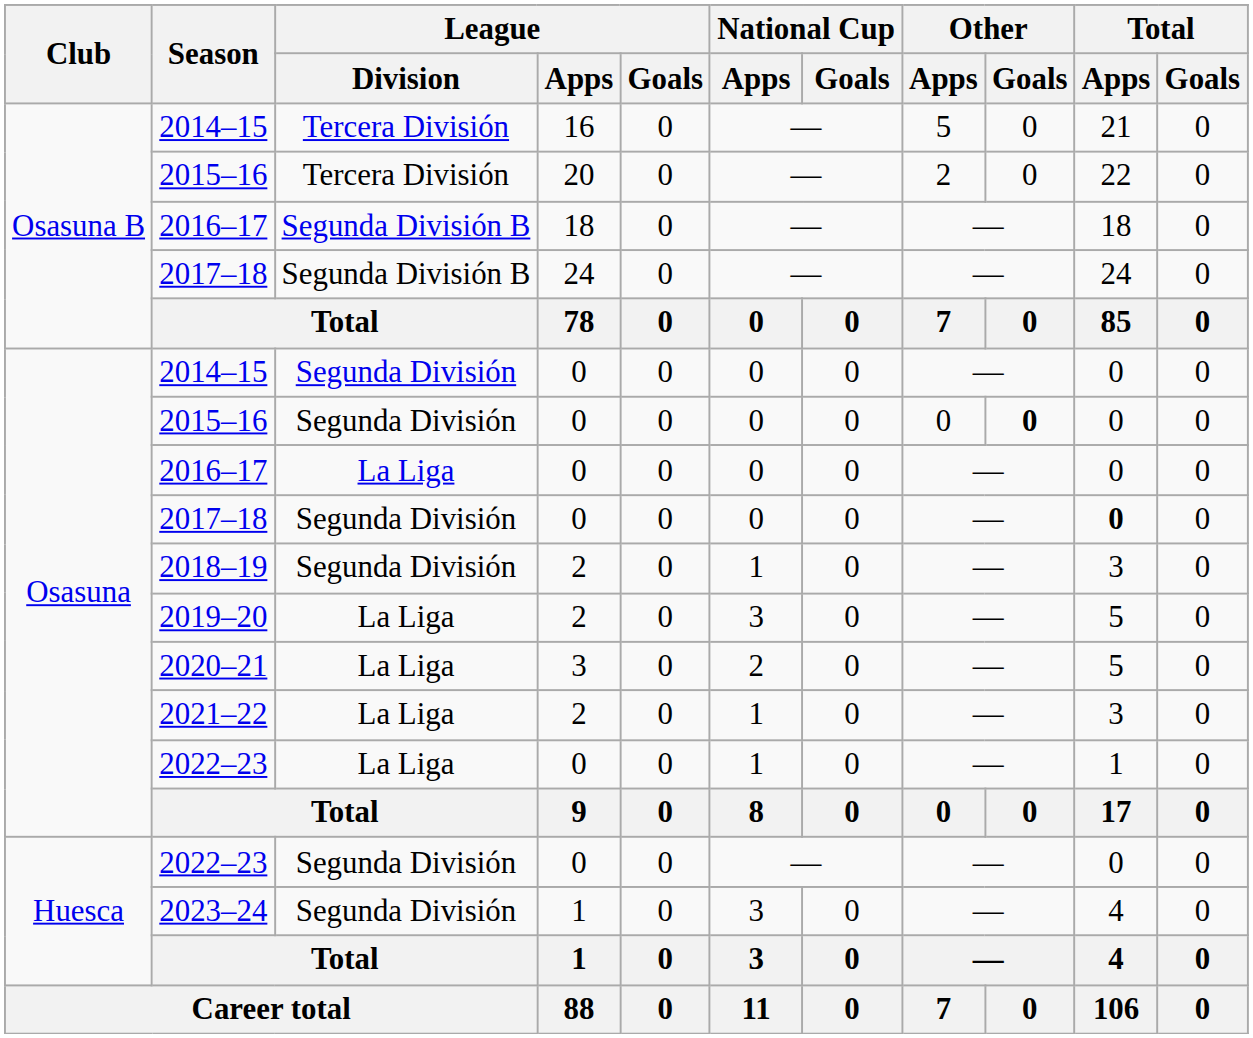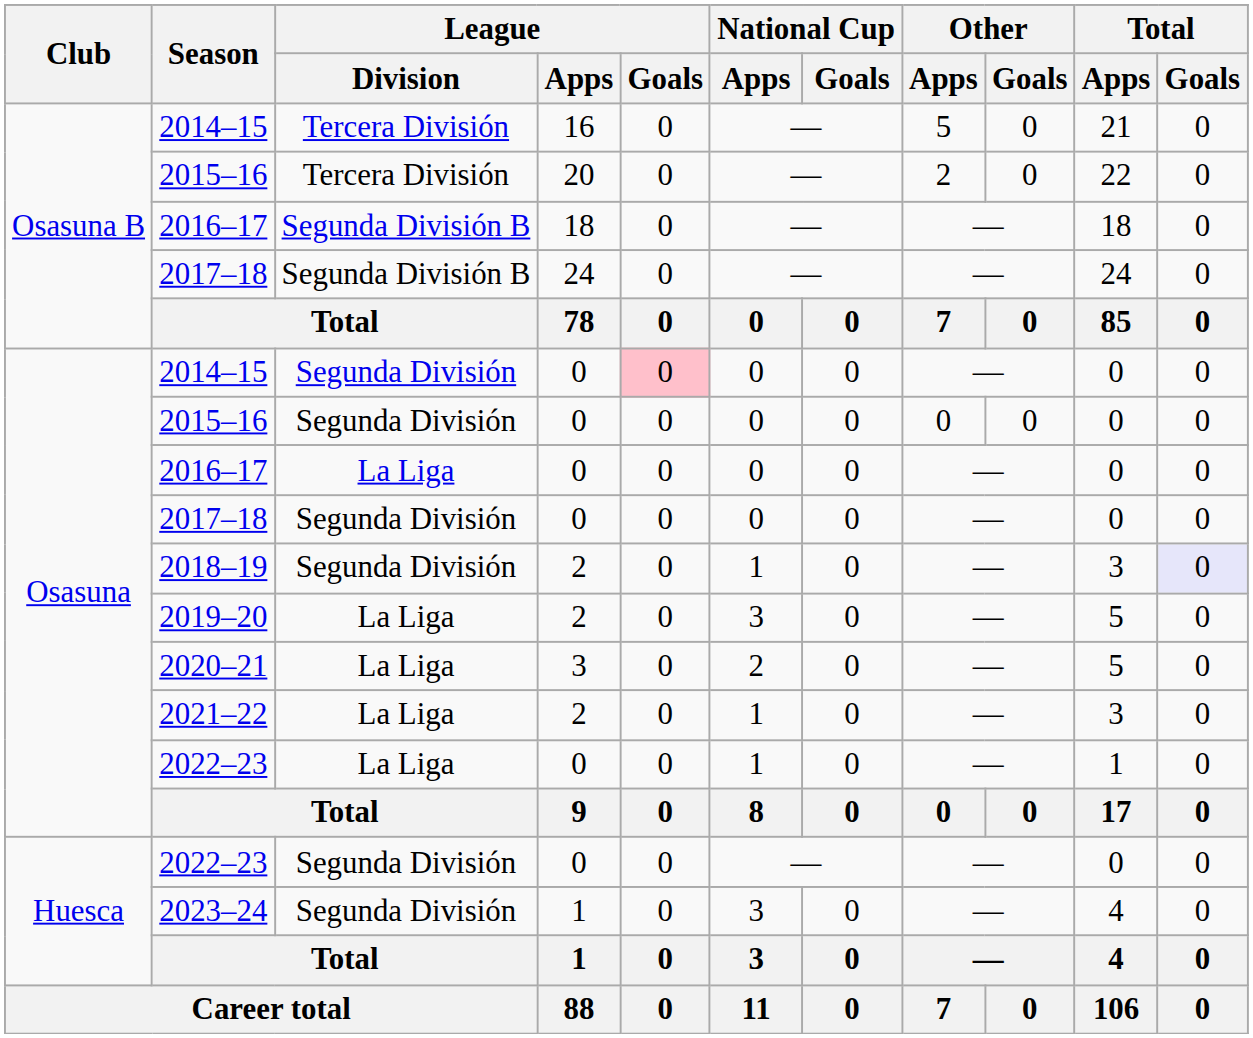(665, 371) no background -> (665, 371) pink background
(1030, 420) bold -> (1030, 420) normal
(1116, 518) bold -> (1116, 518) normal
(1202, 567) no background -> (1202, 567) lavender background
